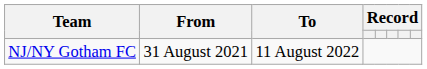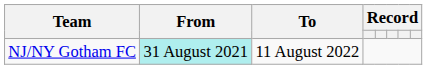(196, 51) no background -> (196, 51) paleturquoise background
